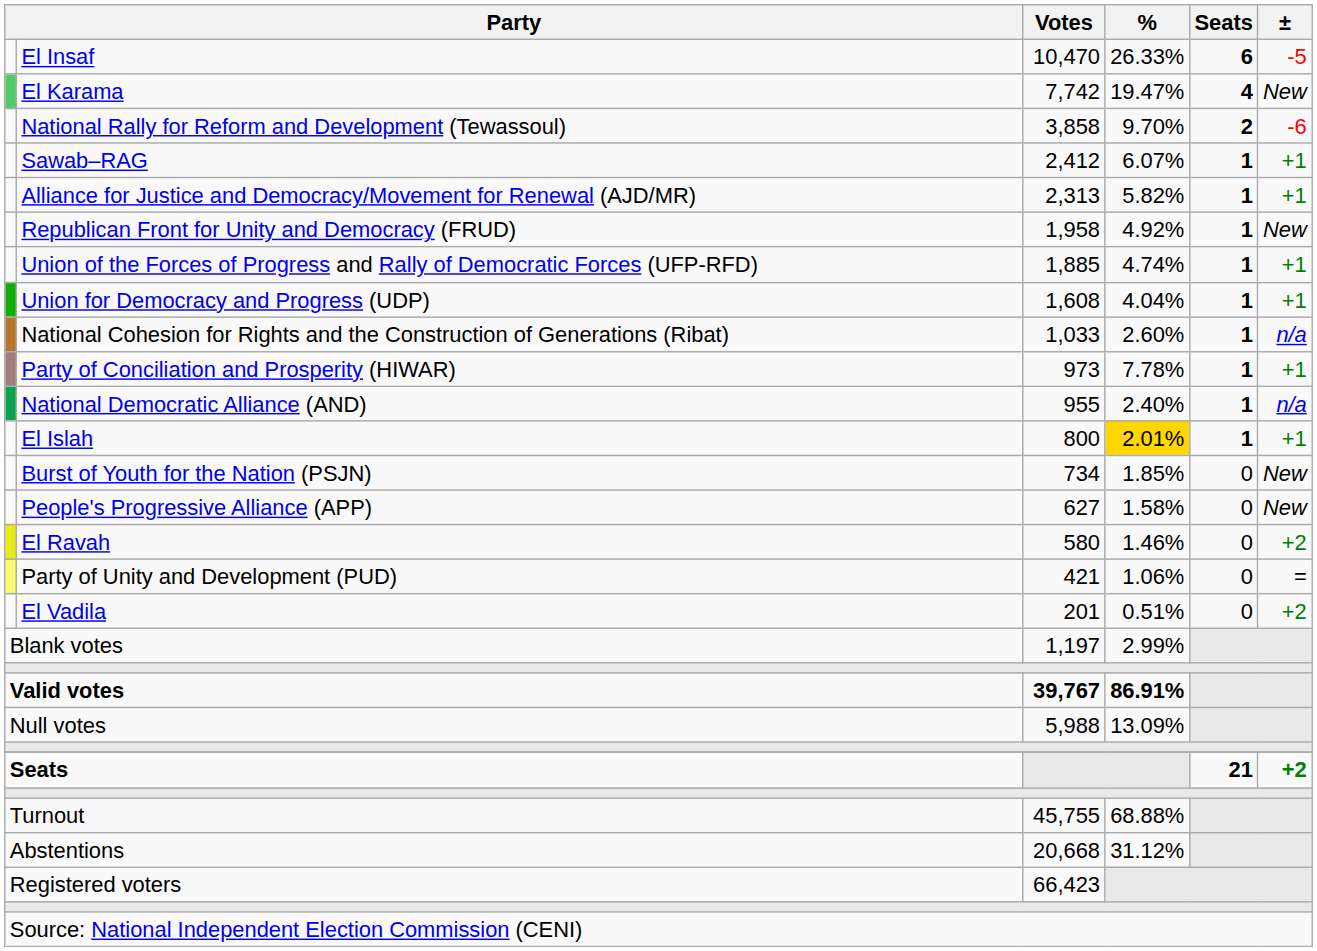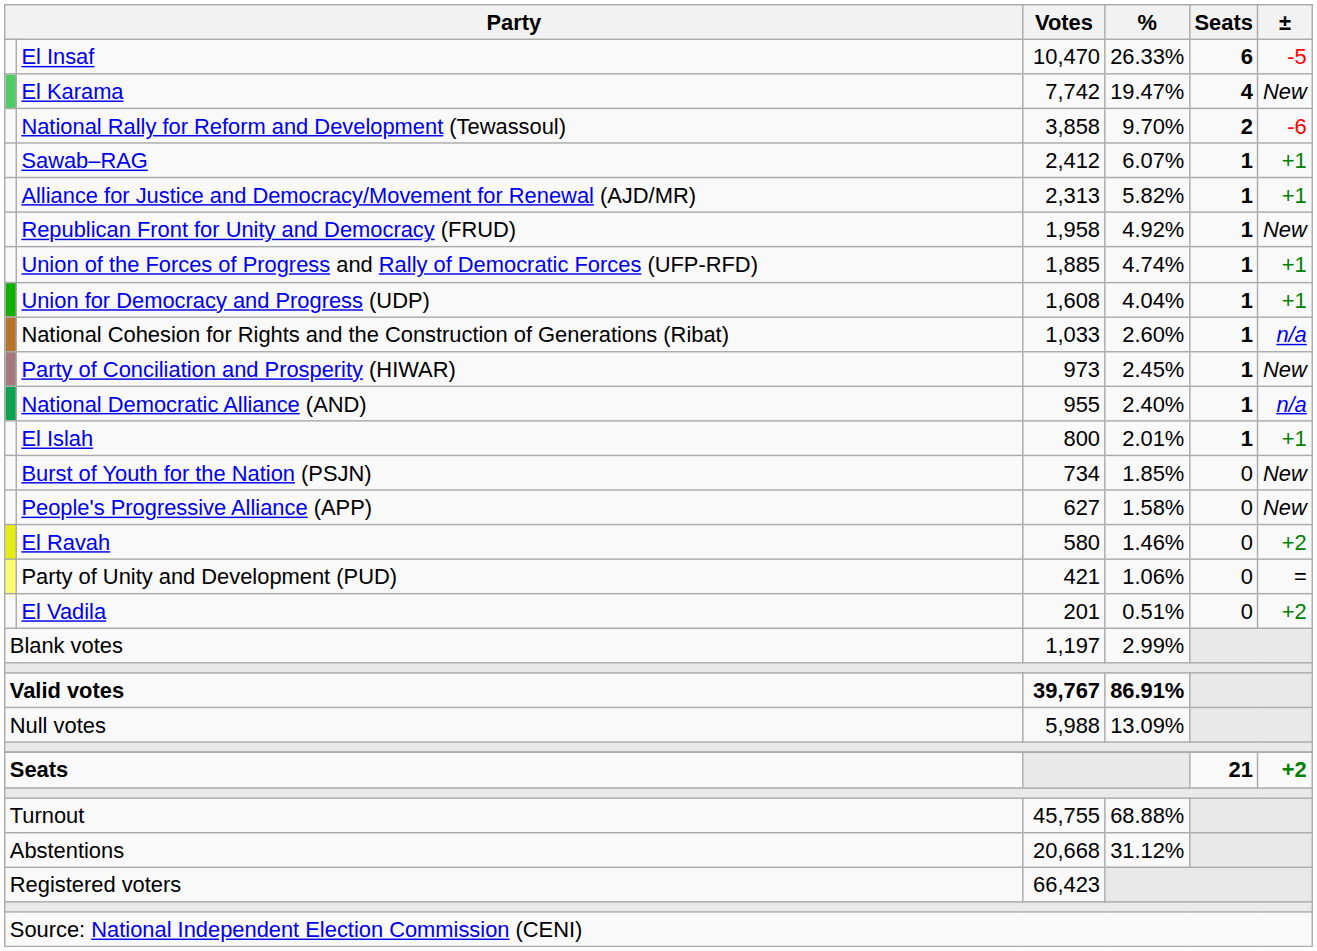(1153, 369) 7.78% -> (1153, 369) 2.45%
(1294, 369) +1 -> (1285, 369) New
(1153, 438) gold background -> (1153, 438) no background
